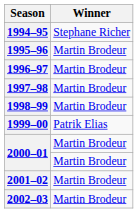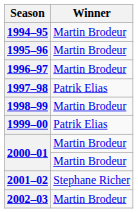(92, 32) Stephane Richer -> (90, 32) Martin Brodeur
(90, 87) Martin Brodeur -> (80, 87) Patrik Elias
(90, 180) Martin Brodeur -> (92, 180) Stephane Richer
